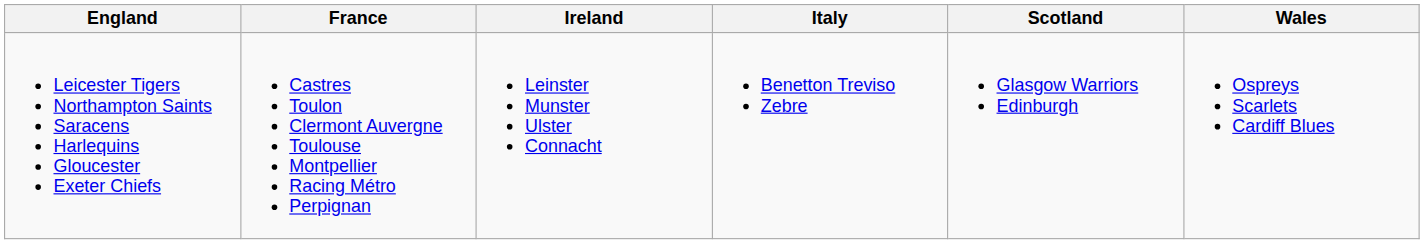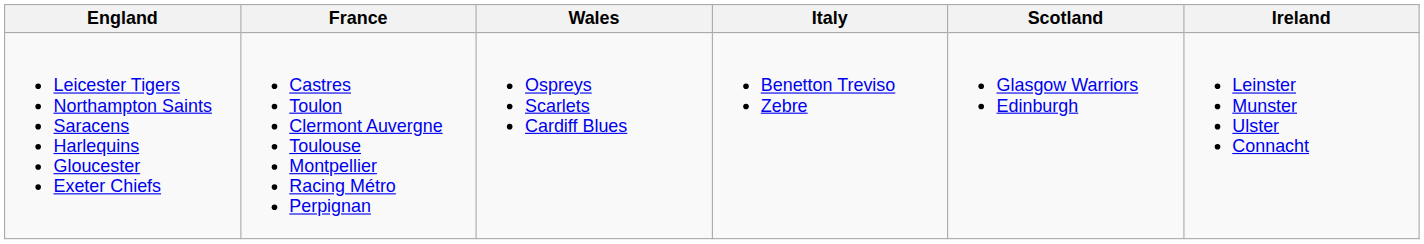columns swapped: (594, 18) <-> (1301, 18)
